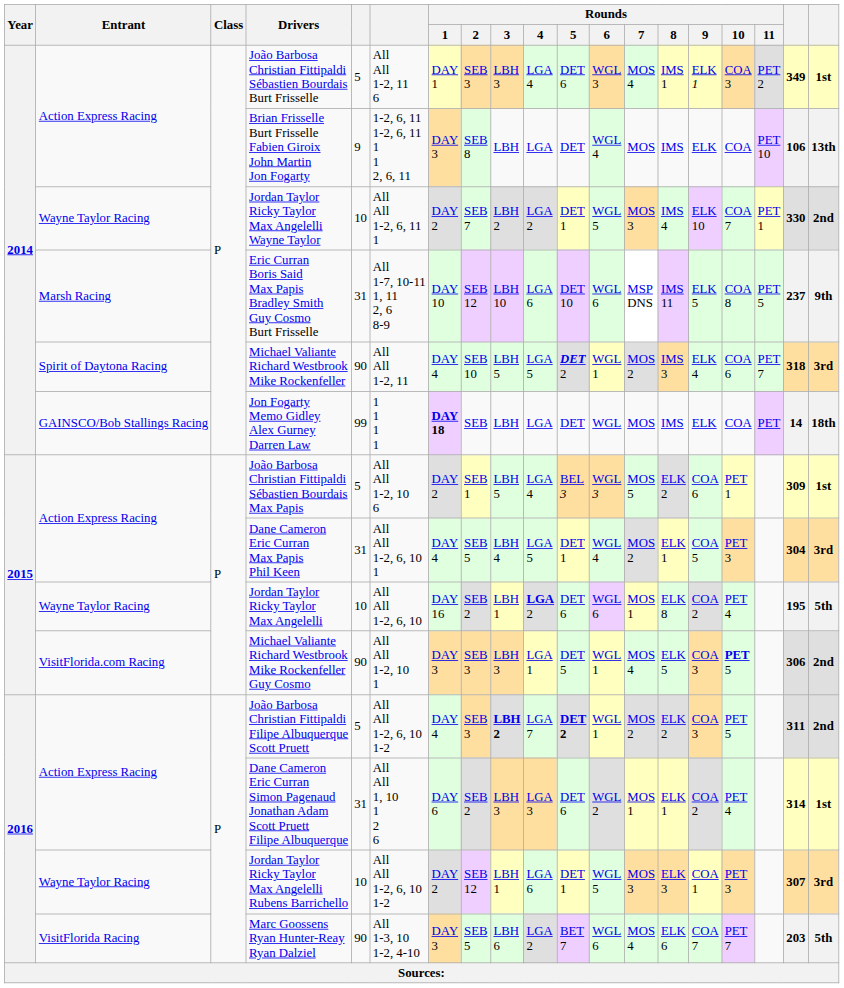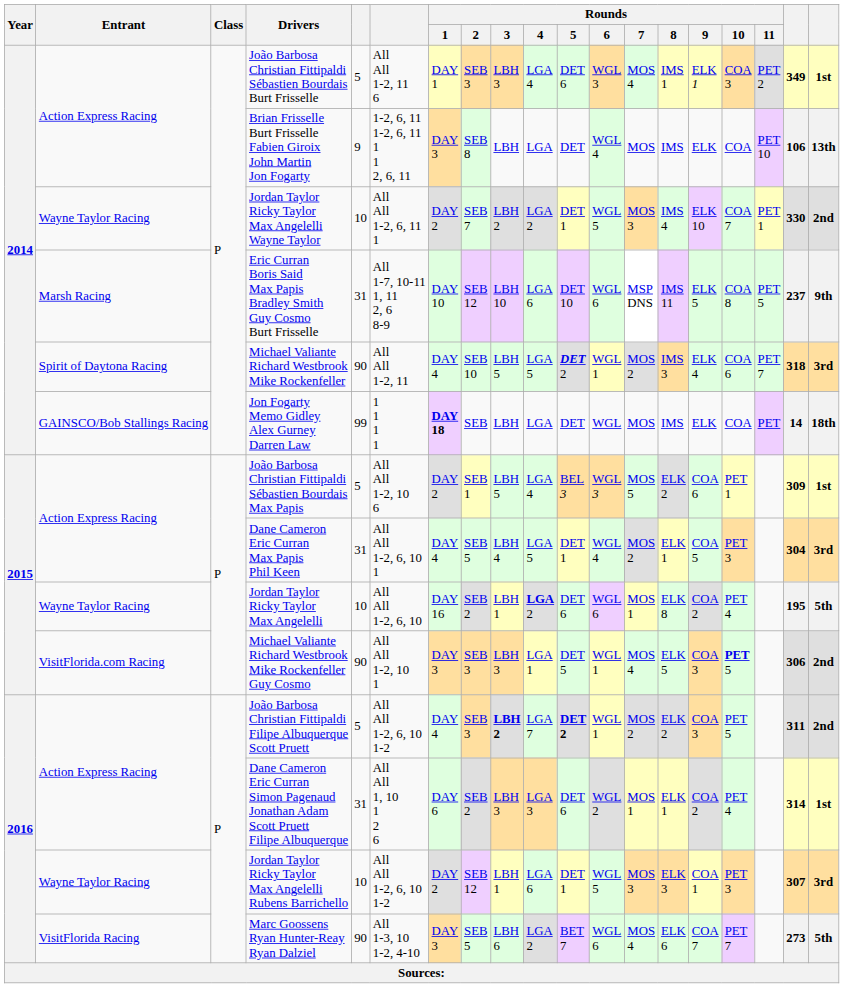(796, 938) 203 -> (796, 938) 273
